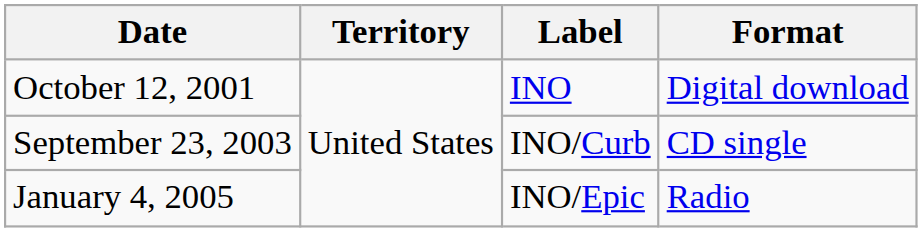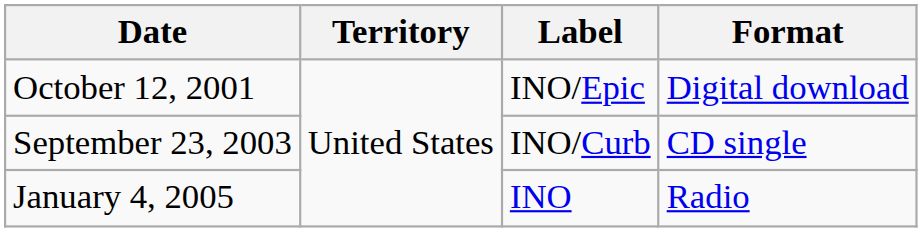(541, 87) INO -> (577, 87) INO/Epic
(577, 197) INO/Epic -> (541, 197) INO
